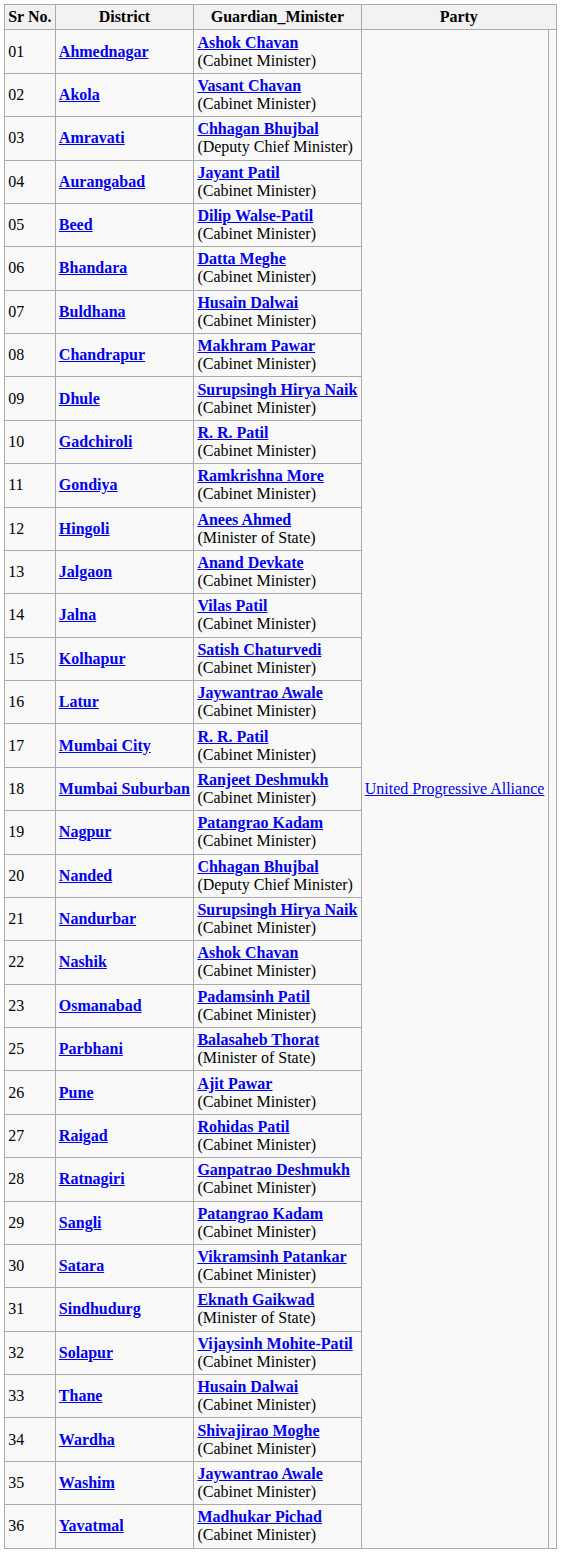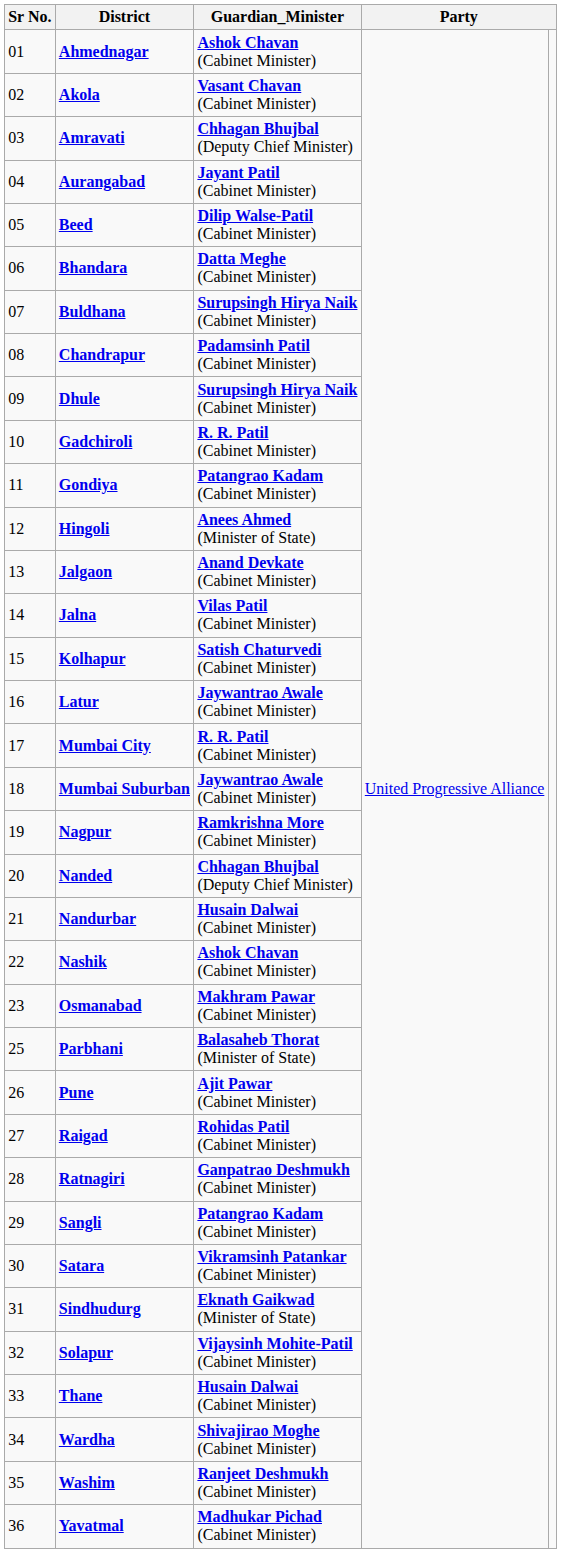(257, 311) Husain Dalwai (Cabinet Minister) -> (277, 311) Surupsingh Hirya Naik (Cabinet Minister)
(257, 355) Makhram Pawar (Cabinet Minister) -> (257, 355) Padamsinh Patil (Cabinet Minister)
(261, 485) Ramkrishna More (Cabinet Minister) -> (260, 485) Patangrao Kadam (Cabinet Minister)
(263, 788) Ranjeet Deshmukh (Cabinet Minister) -> (260, 788) Jaywantrao Awale (Cabinet Minister)
(260, 832) Patangrao Kadam (Cabinet Minister) -> (261, 832) Ramkrishna More (Cabinet Minister)
(277, 919) Surupsingh Hirya Naik (Cabinet Minister) -> (257, 919) Husain Dalwai (Cabinet Minister)
(257, 1005) Padamsinh Patil (Cabinet Minister) -> (257, 1005) Makhram Pawar (Cabinet Minister)
(260, 1482) Jaywantrao Awale (Cabinet Minister) -> (263, 1482) Ranjeet Deshmukh (Cabinet Minister)
